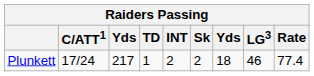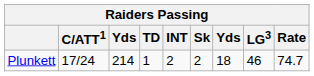(123, 60) 217 -> (123, 60) 214
(290, 60) 77.4 -> (290, 60) 74.7
